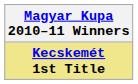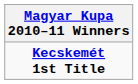(69, 61) khaki background -> (69, 61) no background
